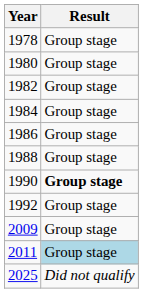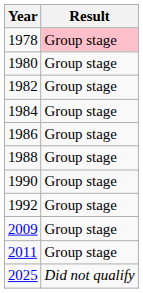(81, 39) no background -> (81, 39) pink background
(83, 181) bold -> (81, 181) normal
(81, 252) lightblue background -> (81, 252) no background
